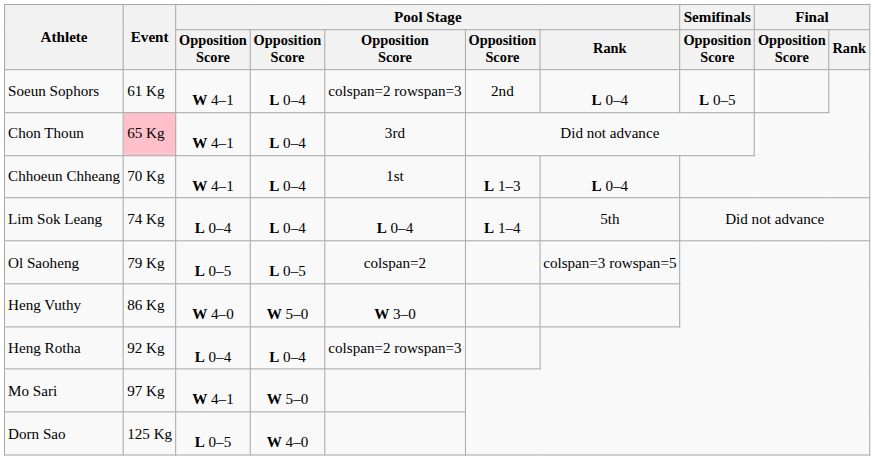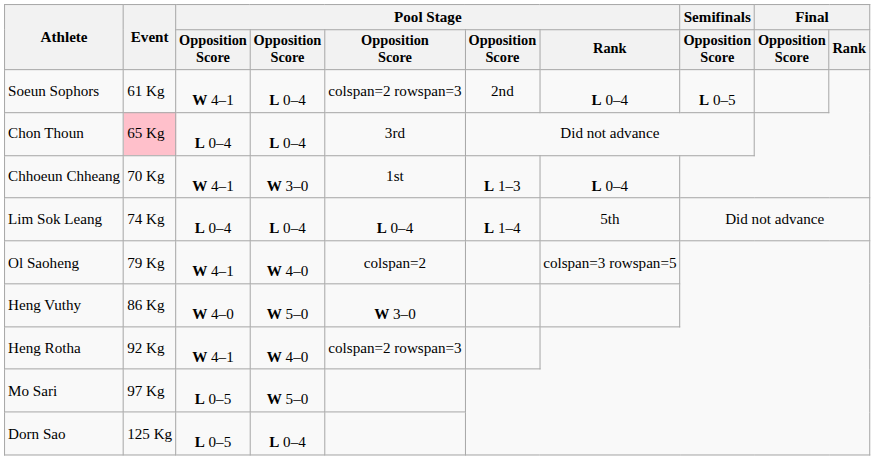(213, 143) W 4–1 -> (213, 143) L 0–4
(287, 186) L 0–4 -> (287, 186) W 3–0
(213, 271) L 0–5 -> (213, 271) W 4–1
(287, 271) L 0–5 -> (287, 271) W 4–0
(213, 357) L 0–4 -> (213, 357) W 4–1
(287, 357) L 0–4 -> (287, 357) W 4–0
(213, 400) W 4–1 -> (213, 400) L 0–5
(287, 442) W 4–0 -> (287, 442) L 0–4
